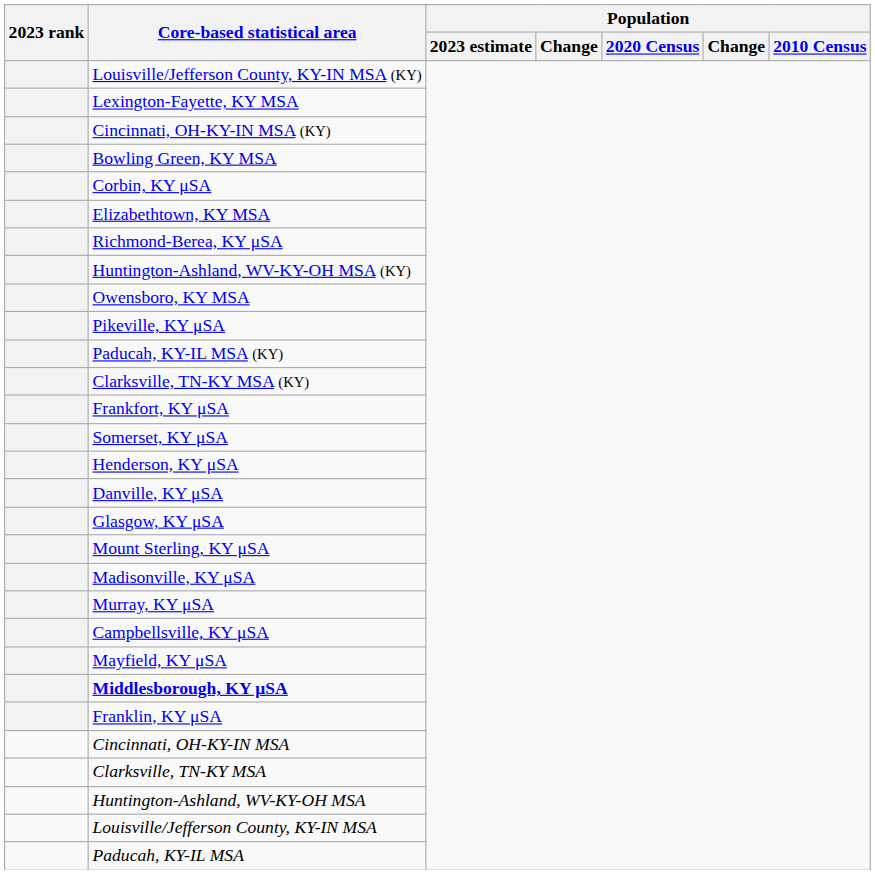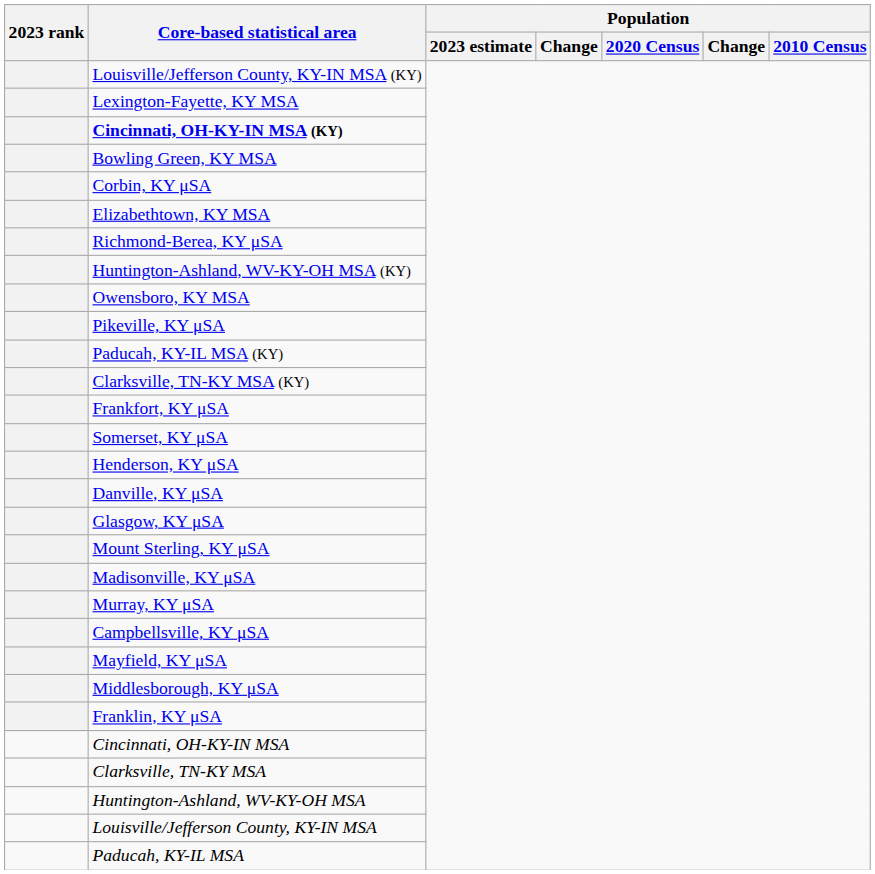(212, 130) normal -> (218, 130) bold
(190, 688) bold -> (186, 688) normal
